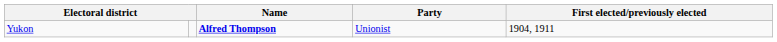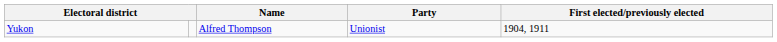(237, 28) bold -> (235, 28) normal
